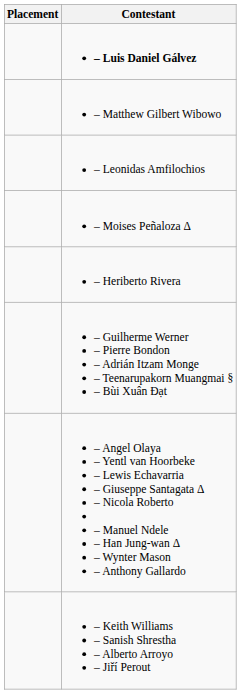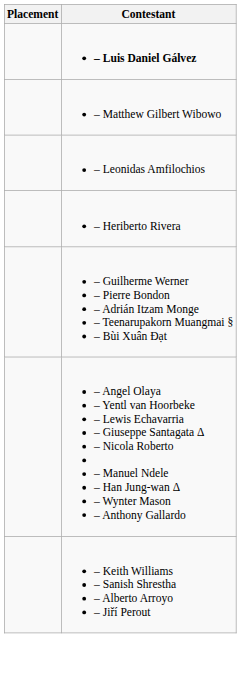- row: (148, 226)
